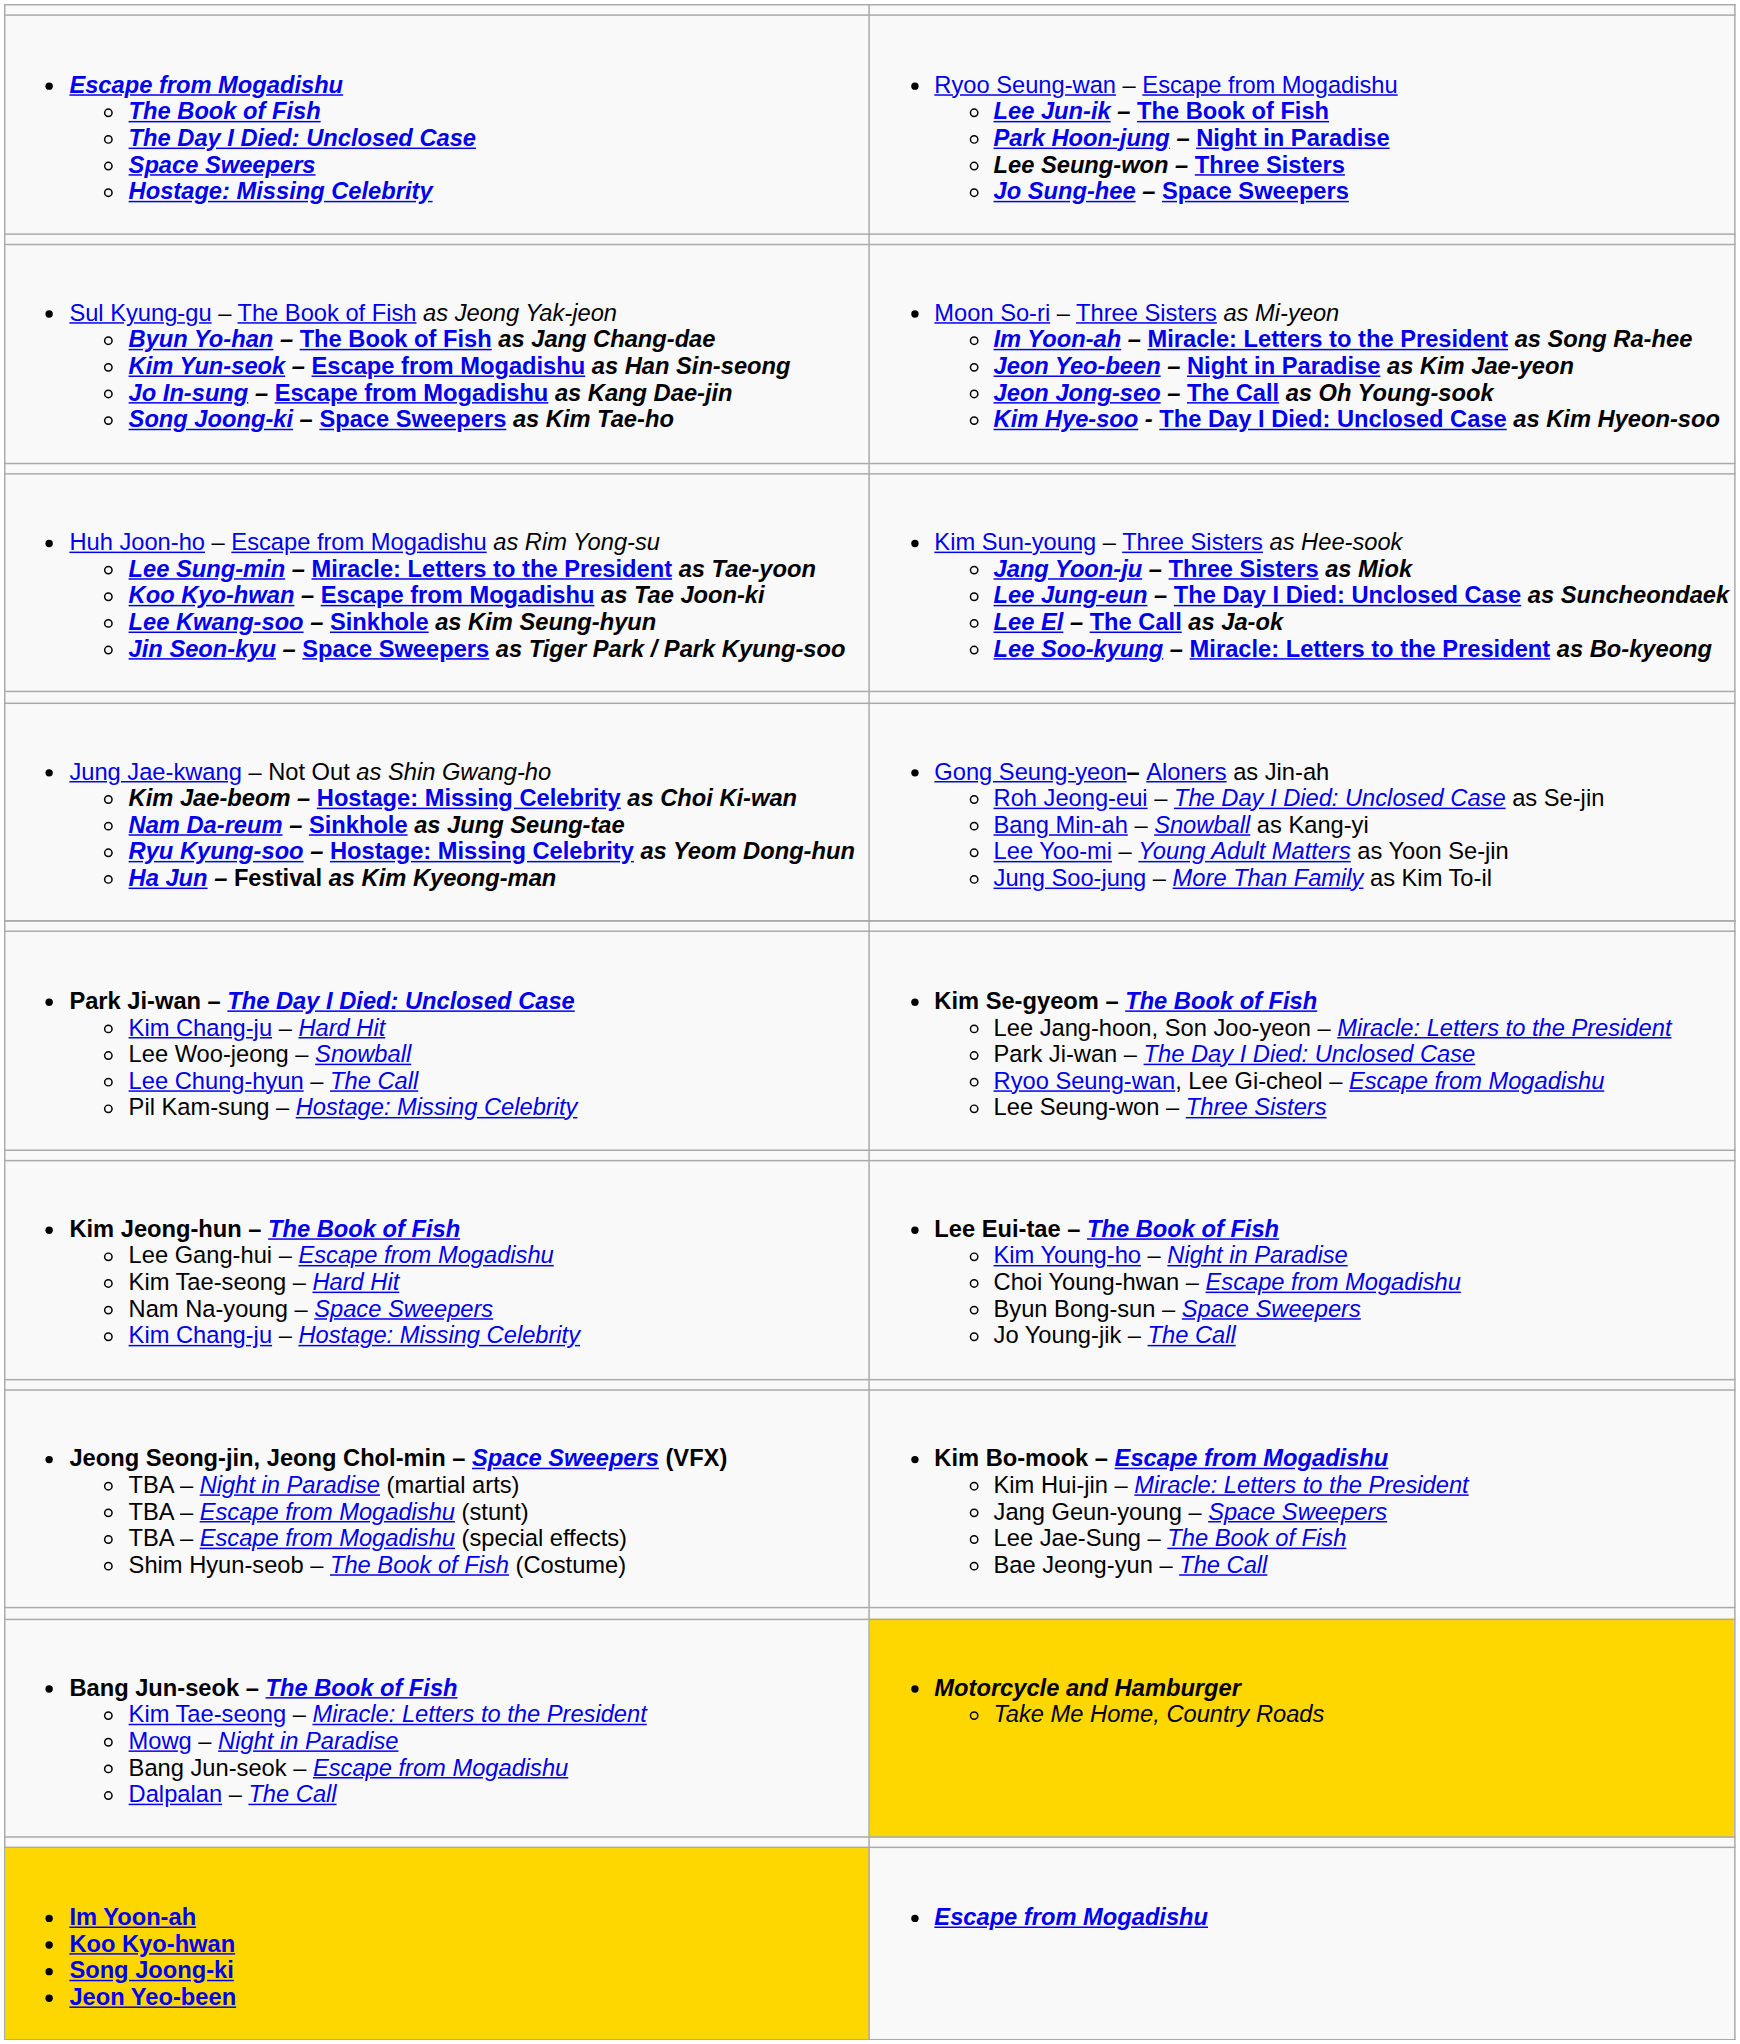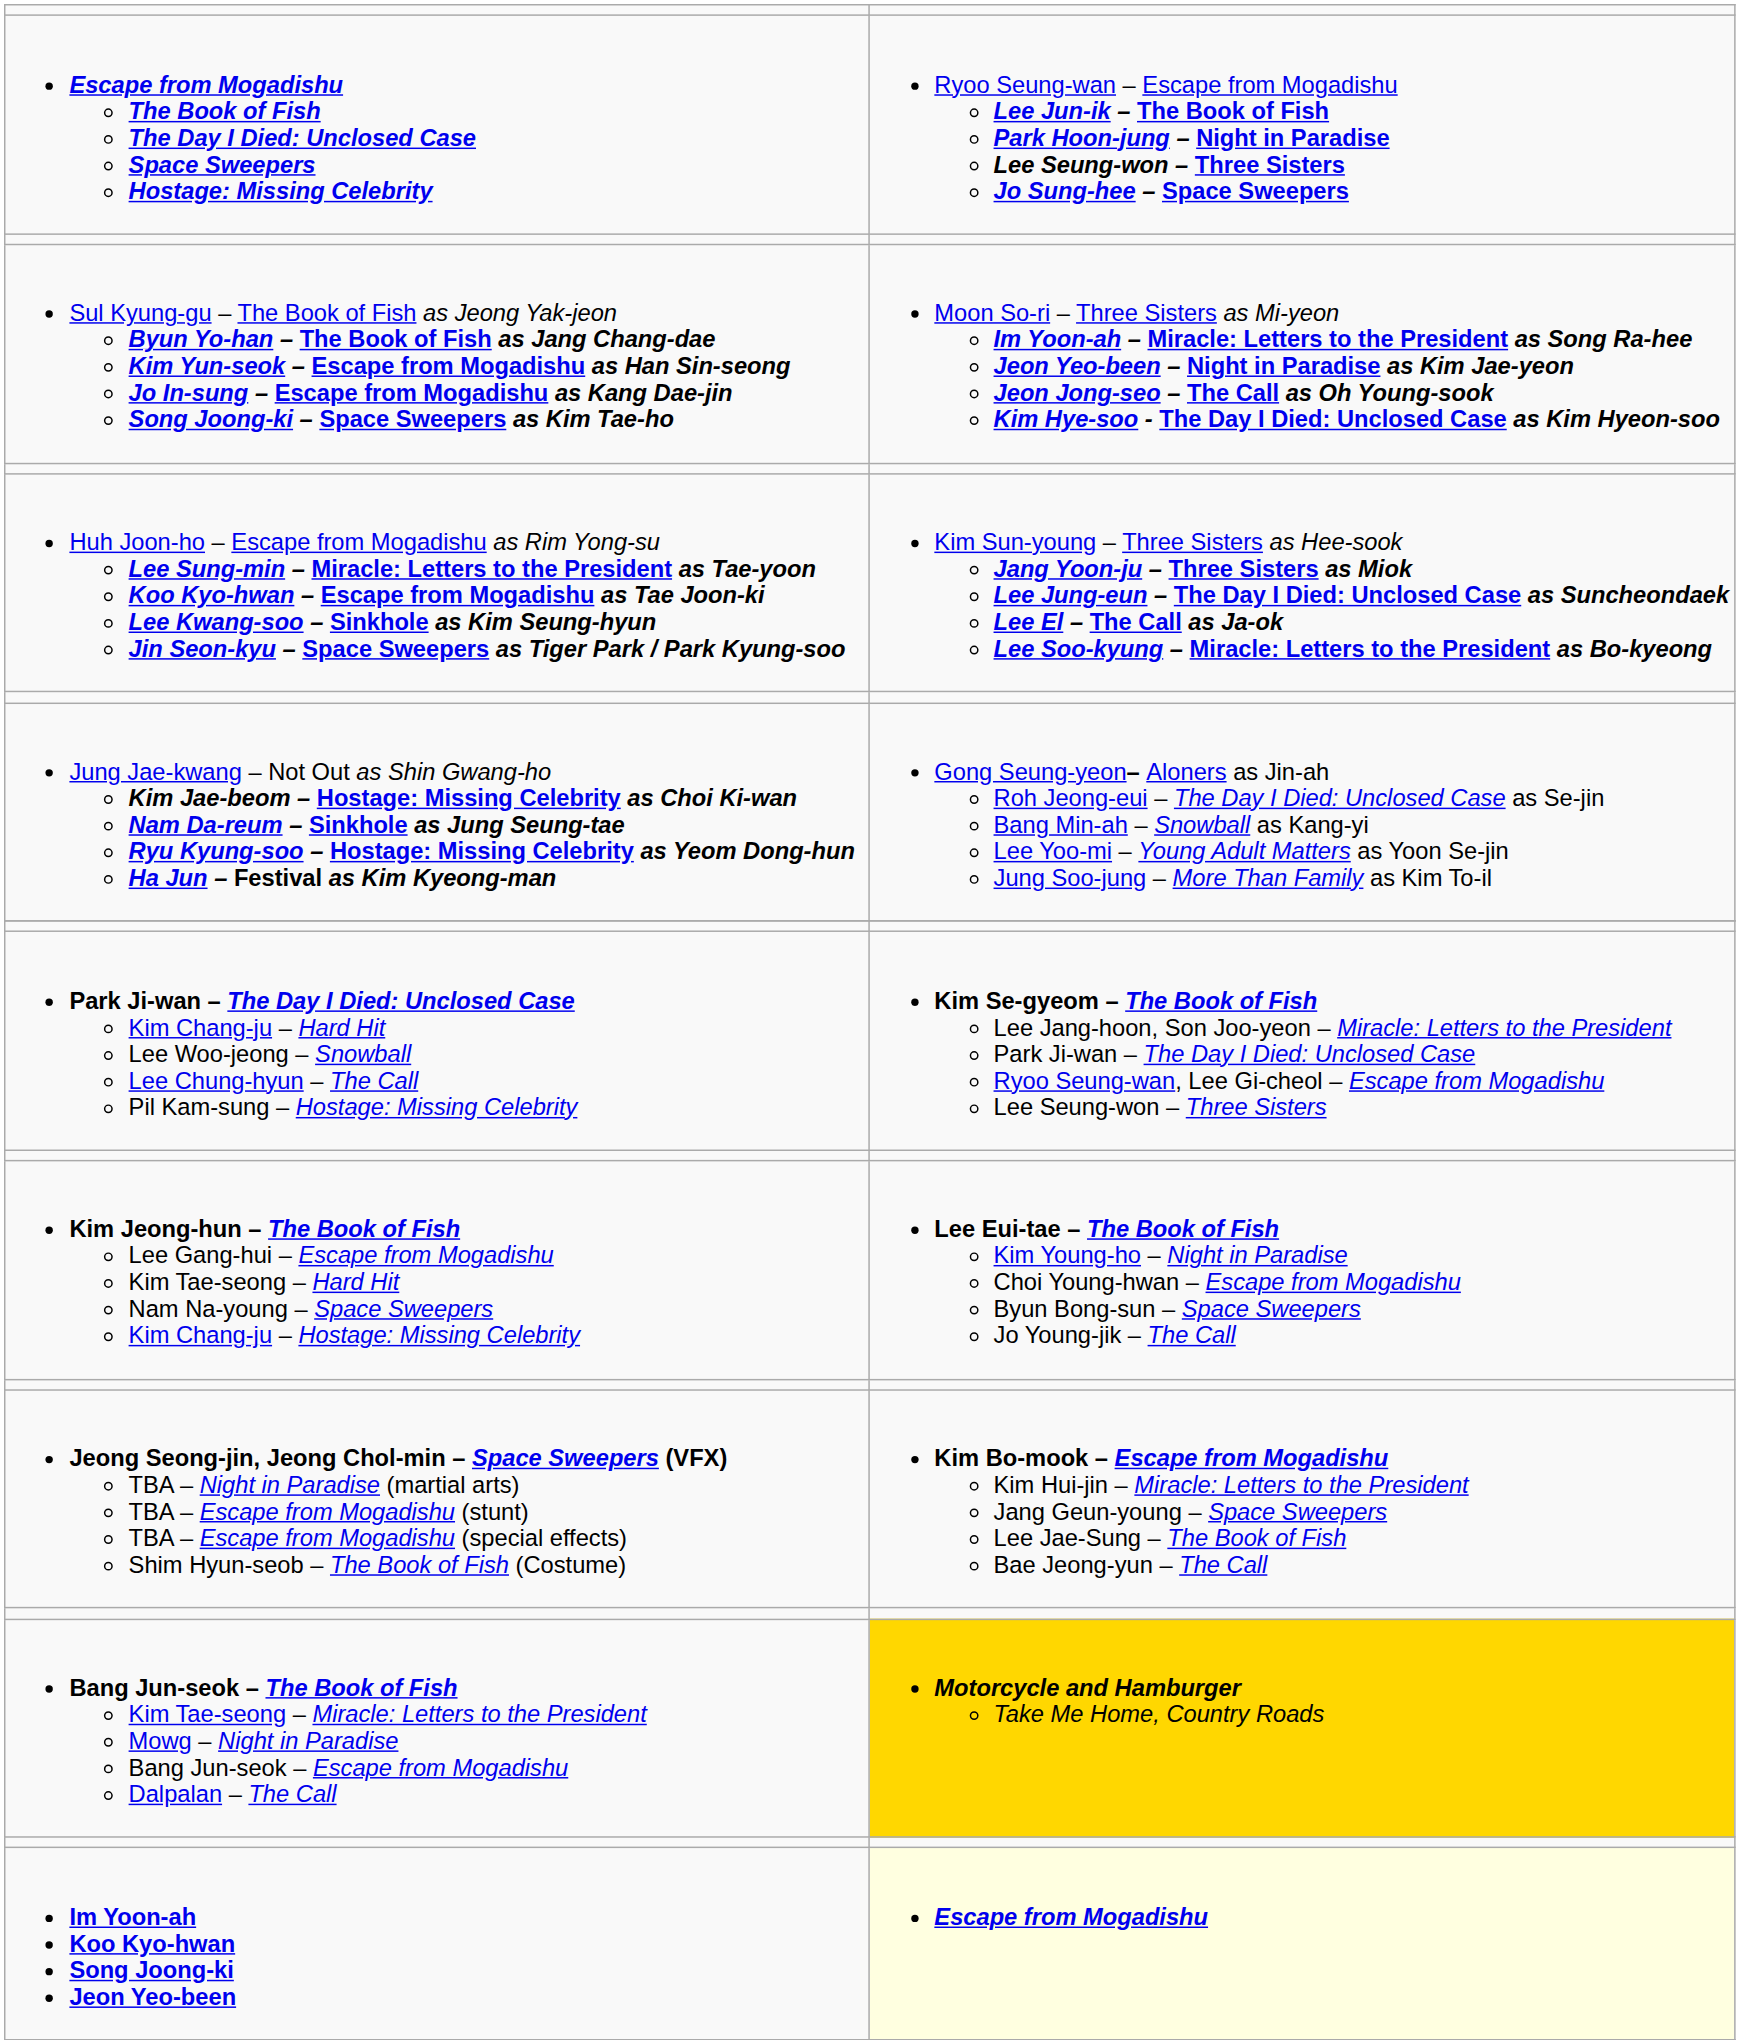(437, 1957) gold background -> (437, 1957) no background
(1302, 1917) no background -> (1302, 1917) lightyellow background
